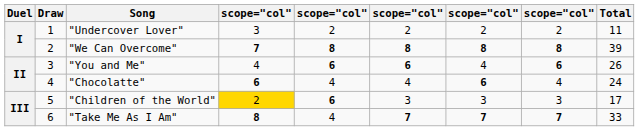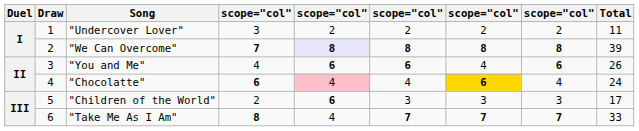(332, 48) no background -> (332, 48) lavender background
(332, 83) no background -> (332, 83) pink background
(483, 83) no background -> (483, 83) gold background
(256, 100) gold background -> (256, 100) no background
